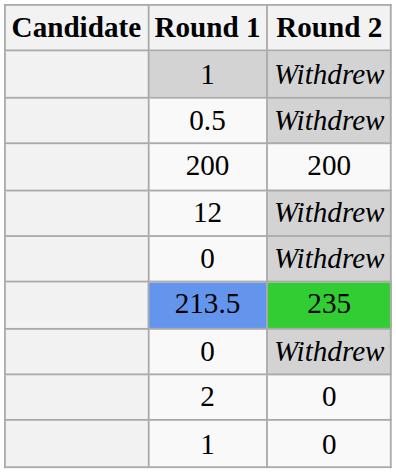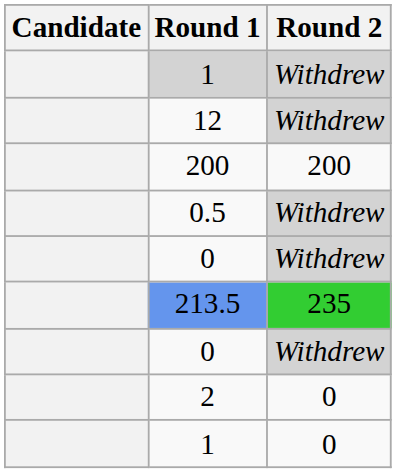rows swapped: (207, 212) <-> (207, 119)
